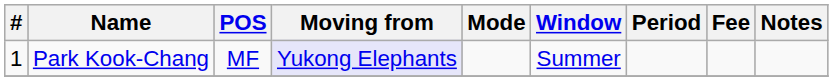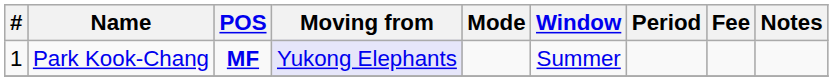(243, 58) normal -> (243, 58) bold
